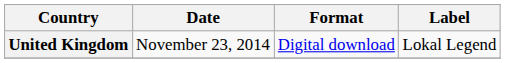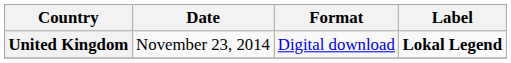(450, 44) normal -> (452, 44) bold
